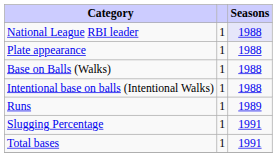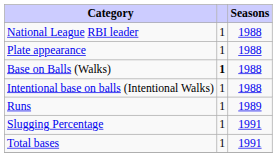(250, 32) lavender background -> (250, 32) no background
(222, 69) normal -> (222, 69) bold
